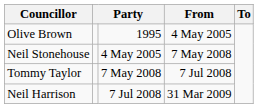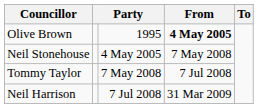(201, 34) normal -> (201, 34) bold
